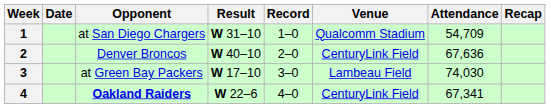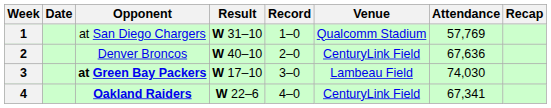(465, 34) 54,709 -> (466, 34) 57,769
(142, 73) normal -> (142, 73) bold
